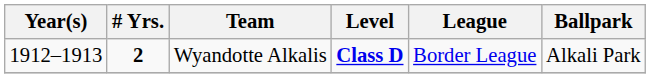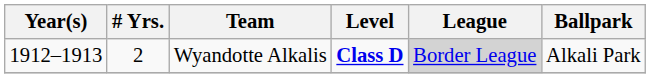(138, 55) bold -> (138, 55) normal
(475, 55) no background -> (475, 55) lightgrey background
